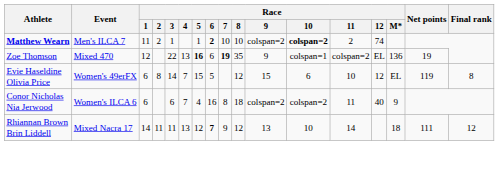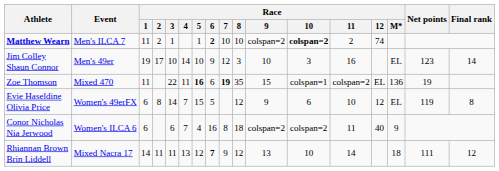+ row: (33, 61)
(146, 56) 12 -> (146, 82) 11
(185, 56) 13 -> (186, 82) 11
(266, 56) 9 -> (266, 82) 15
(266, 76) 15 -> (266, 102) 9
